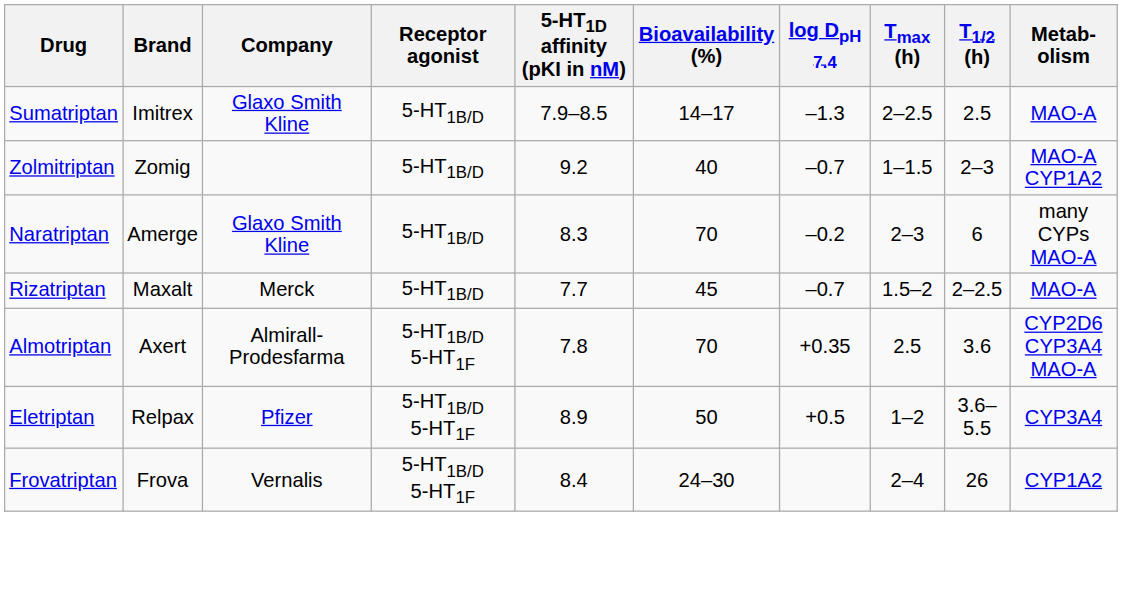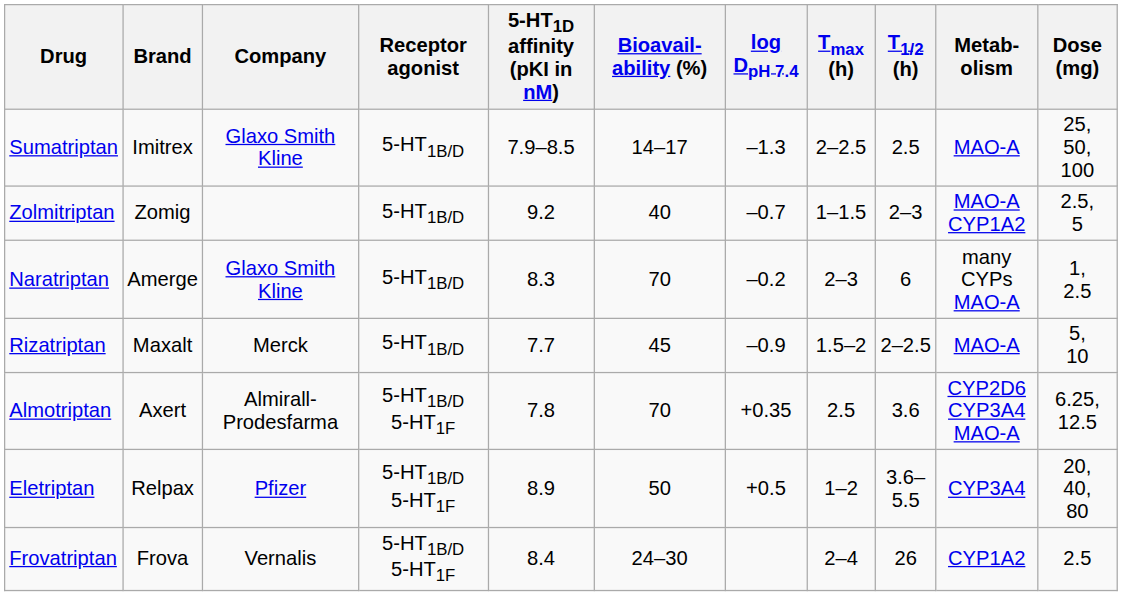+ column: (1077, 56)
(825, 290) –0.7 -> (766, 345) –0.9
